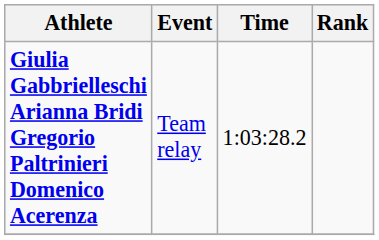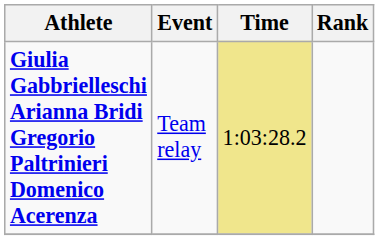(265, 137) no background -> (265, 137) khaki background
